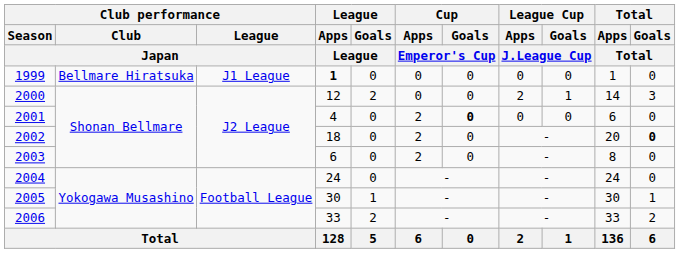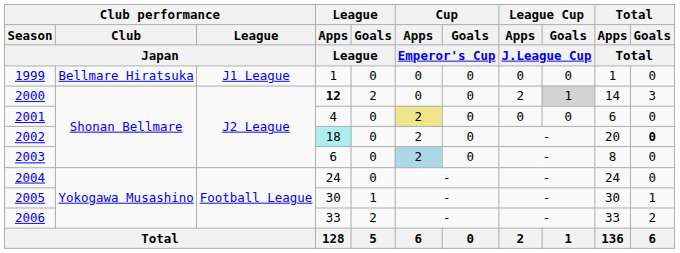(333, 76) bold -> (333, 76) normal
(333, 96) normal -> (333, 96) bold
(568, 96) no background -> (568, 96) lightgrey background
(418, 116) no background -> (418, 116) khaki background
(470, 116) bold -> (470, 116) normal
(333, 137) no background -> (333, 137) paleturquoise background
(418, 157) no background -> (418, 157) lightblue background
